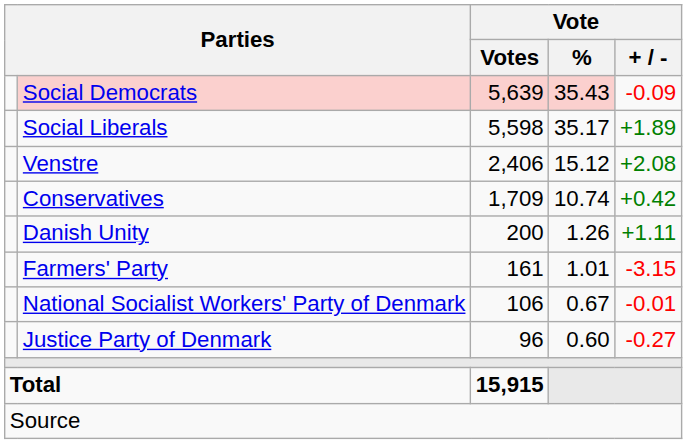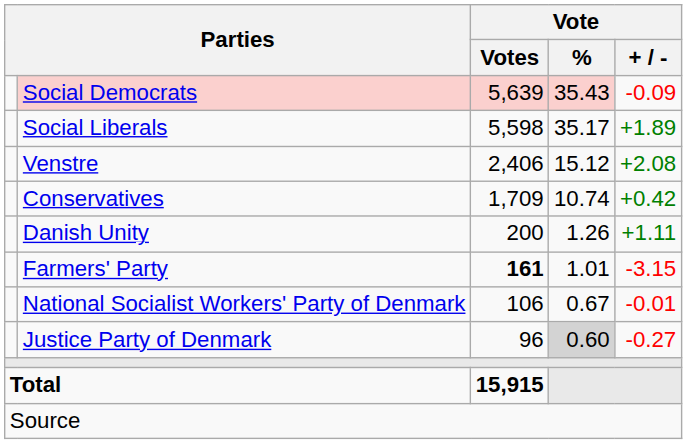(525, 269) normal -> (525, 269) bold
(588, 339) no background -> (588, 339) lightgrey background
